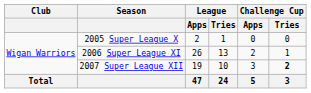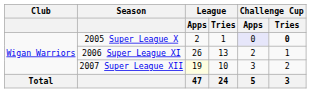(253, 39) no background -> (253, 39) lavender background
(287, 39) normal -> (287, 39) bold
(197, 67) no background -> (197, 67) lightyellow background
(287, 67) bold -> (287, 67) normal
